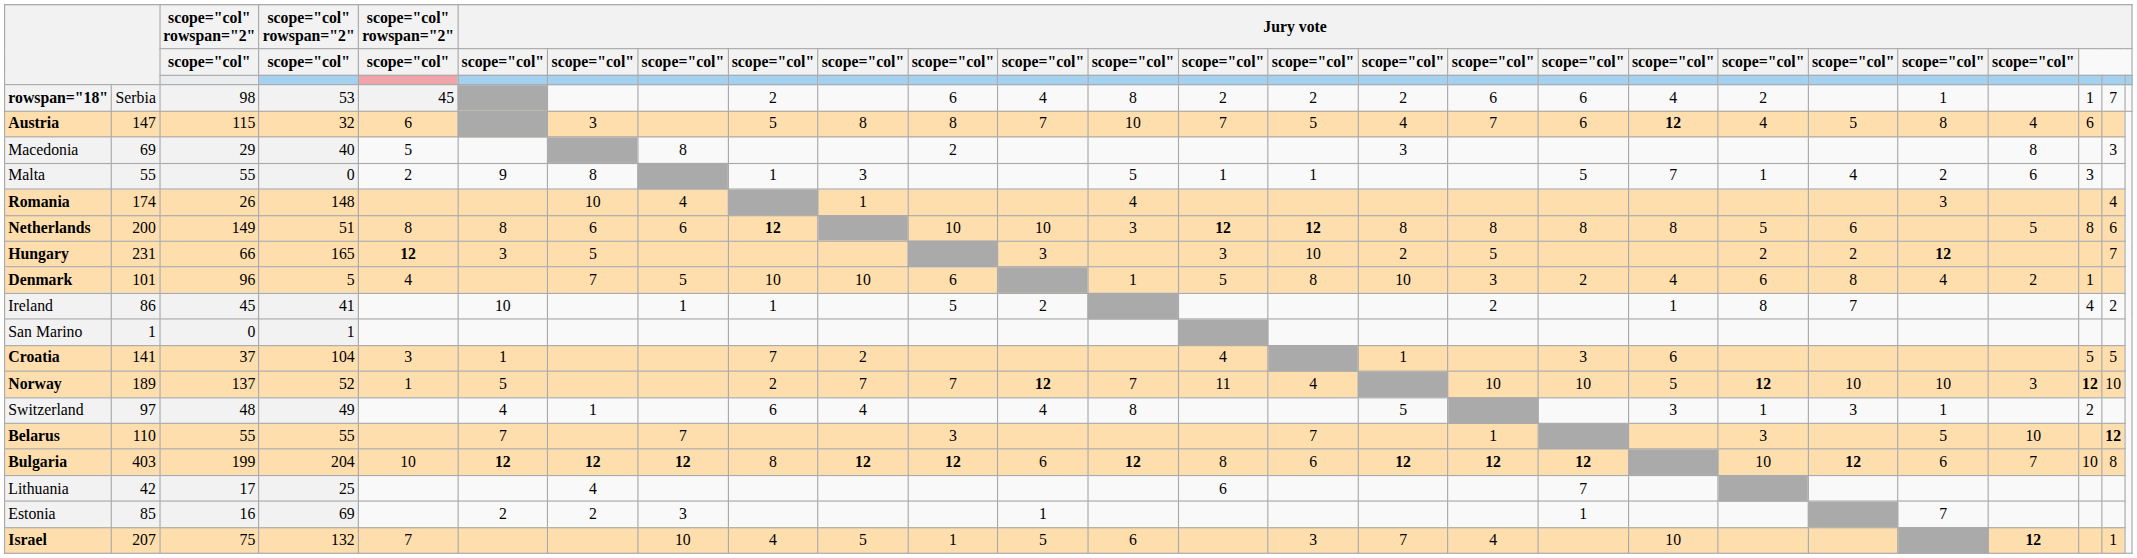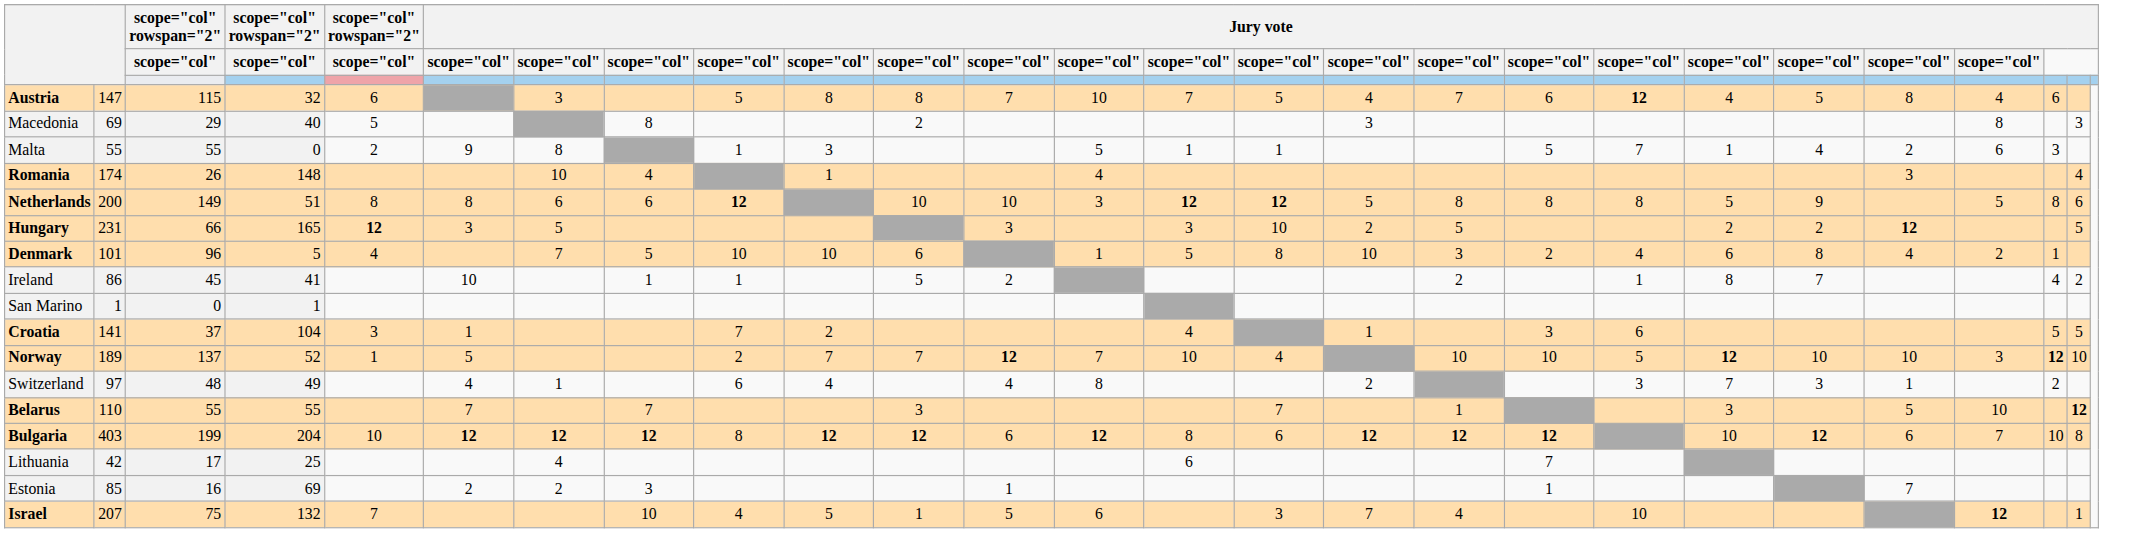- row: (58, 97)
(1403, 227) 8 -> (1369, 201) 5
(1853, 227) 6 -> (1819, 201) 9
(2113, 253) 7 -> (2079, 227) 5
(1223, 383) 11 -> (1189, 357) 10
(1403, 409) 5 -> (1369, 383) 2
(1763, 409) 1 -> (1729, 383) 7
